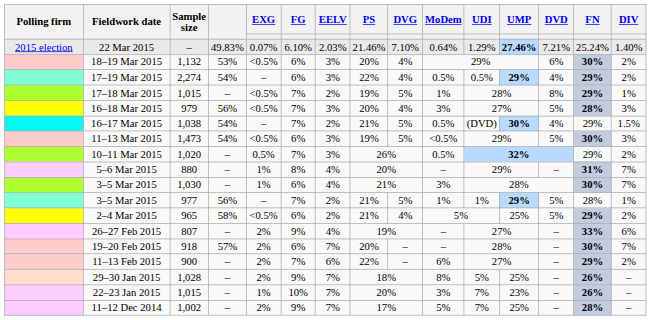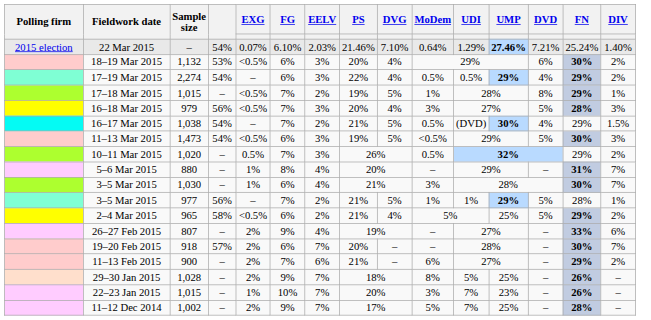(227, 47) 49.83% -> (222, 47) 54%
(369, 262) 22% -> (358, 262) 21%
